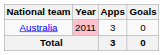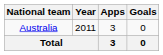(86, 27) pink background -> (86, 27) no background
